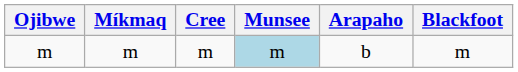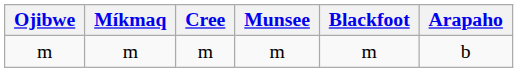columns swapped: (463, 20) <-> (366, 20)
(277, 51) lightblue background -> (277, 51) no background
